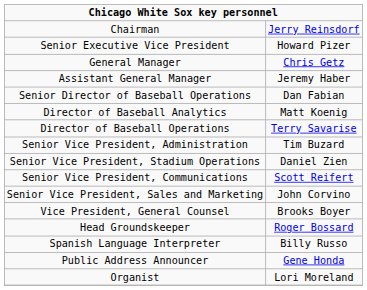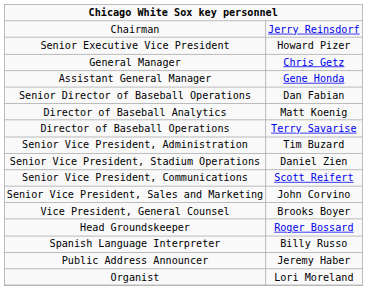(314, 79) Jeremy Haber -> (314, 79) Gene Honda
(314, 261) Gene Honda -> (314, 261) Jeremy Haber
